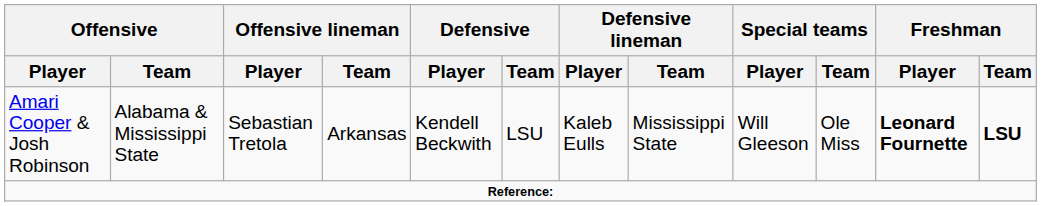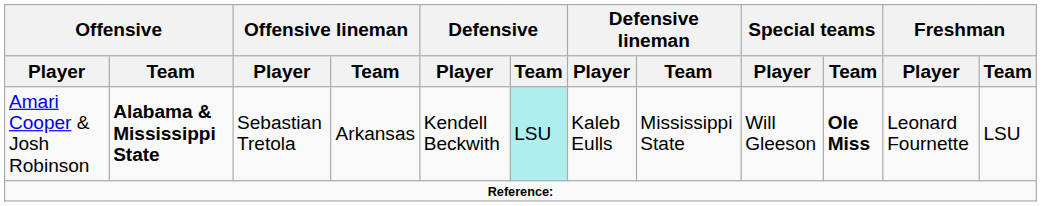(161, 133) normal -> (164, 133) bold
(525, 133) no background -> (533, 133) paleturquoise background
(840, 133) normal -> (849, 133) bold
(924, 133) bold -> (928, 133) normal
(1003, 133) bold -> (1002, 133) normal
